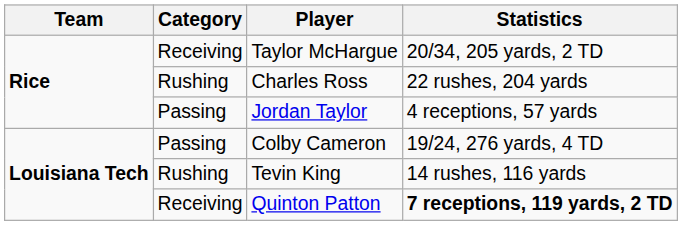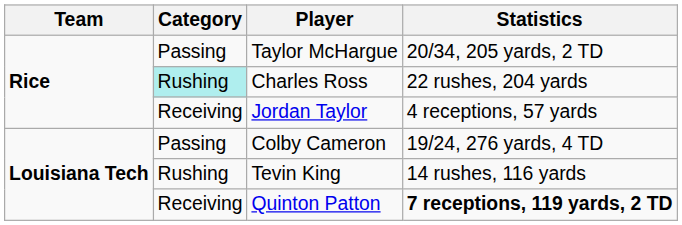(200, 50) Receiving -> (192, 50) Passing
(193, 81) no background -> (193, 81) paleturquoise background
(192, 112) Passing -> (200, 112) Receiving
